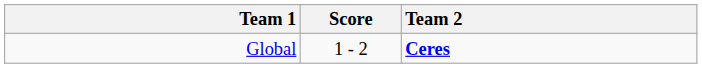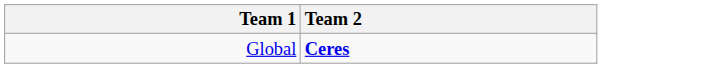- column: (351, 19)
